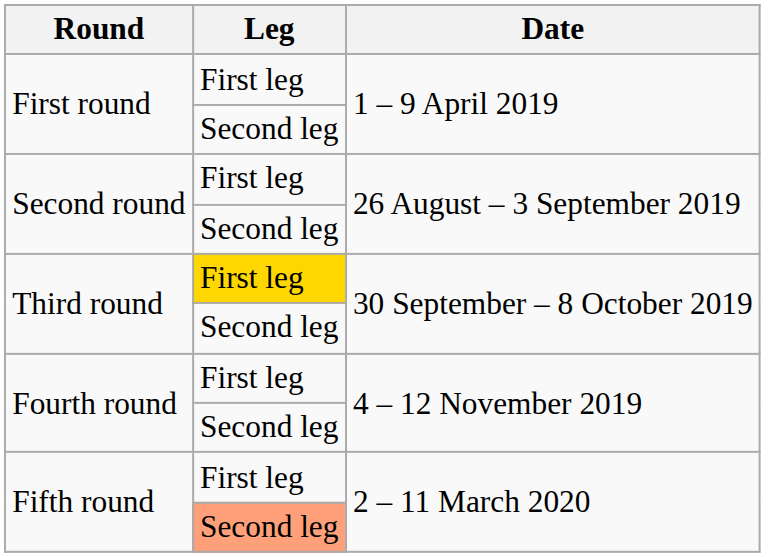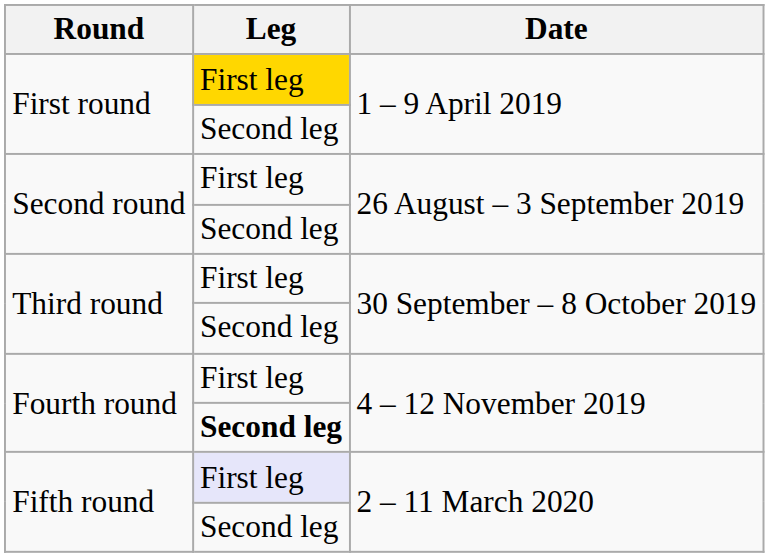(252, 79) no background -> (252, 79) gold background
(252, 278) gold background -> (252, 278) no background
(269, 427) normal -> (271, 427) bold
(252, 476) no background -> (252, 476) lavender background
(269, 526) lightsalmon background -> (269, 526) no background
